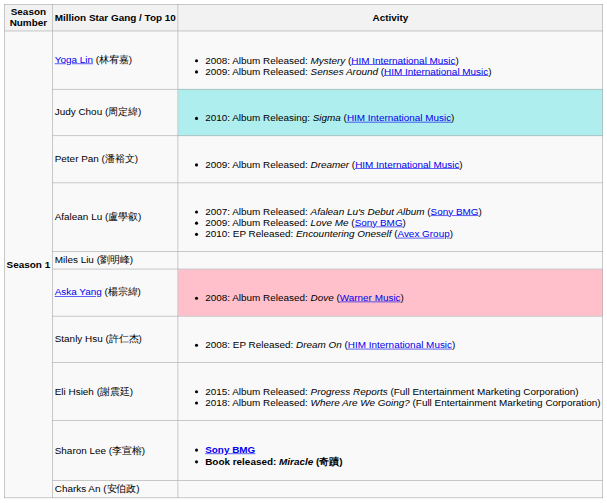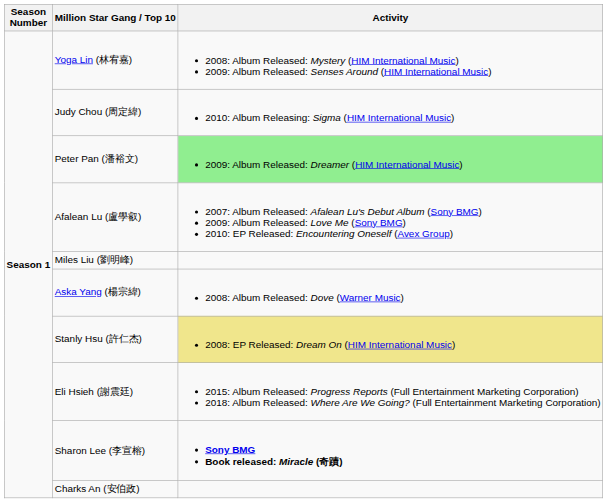(390, 118) paleturquoise background -> (390, 118) no background
(390, 165) no background -> (390, 165) lightgreen background
(390, 298) pink background -> (390, 298) no background
(390, 345) no background -> (390, 345) khaki background
